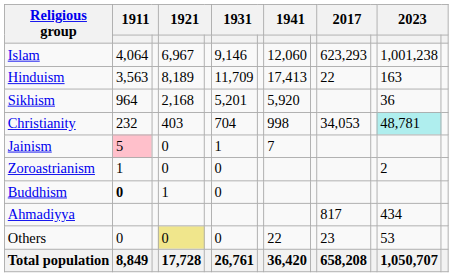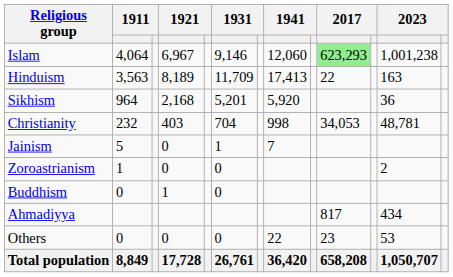(344, 54) no background -> (344, 54) lightgreen background
(400, 123) paleturquoise background -> (400, 123) no background
(120, 146) pink background -> (120, 146) no background
(120, 191) bold -> (120, 191) normal
(165, 237) khaki background -> (165, 237) no background
